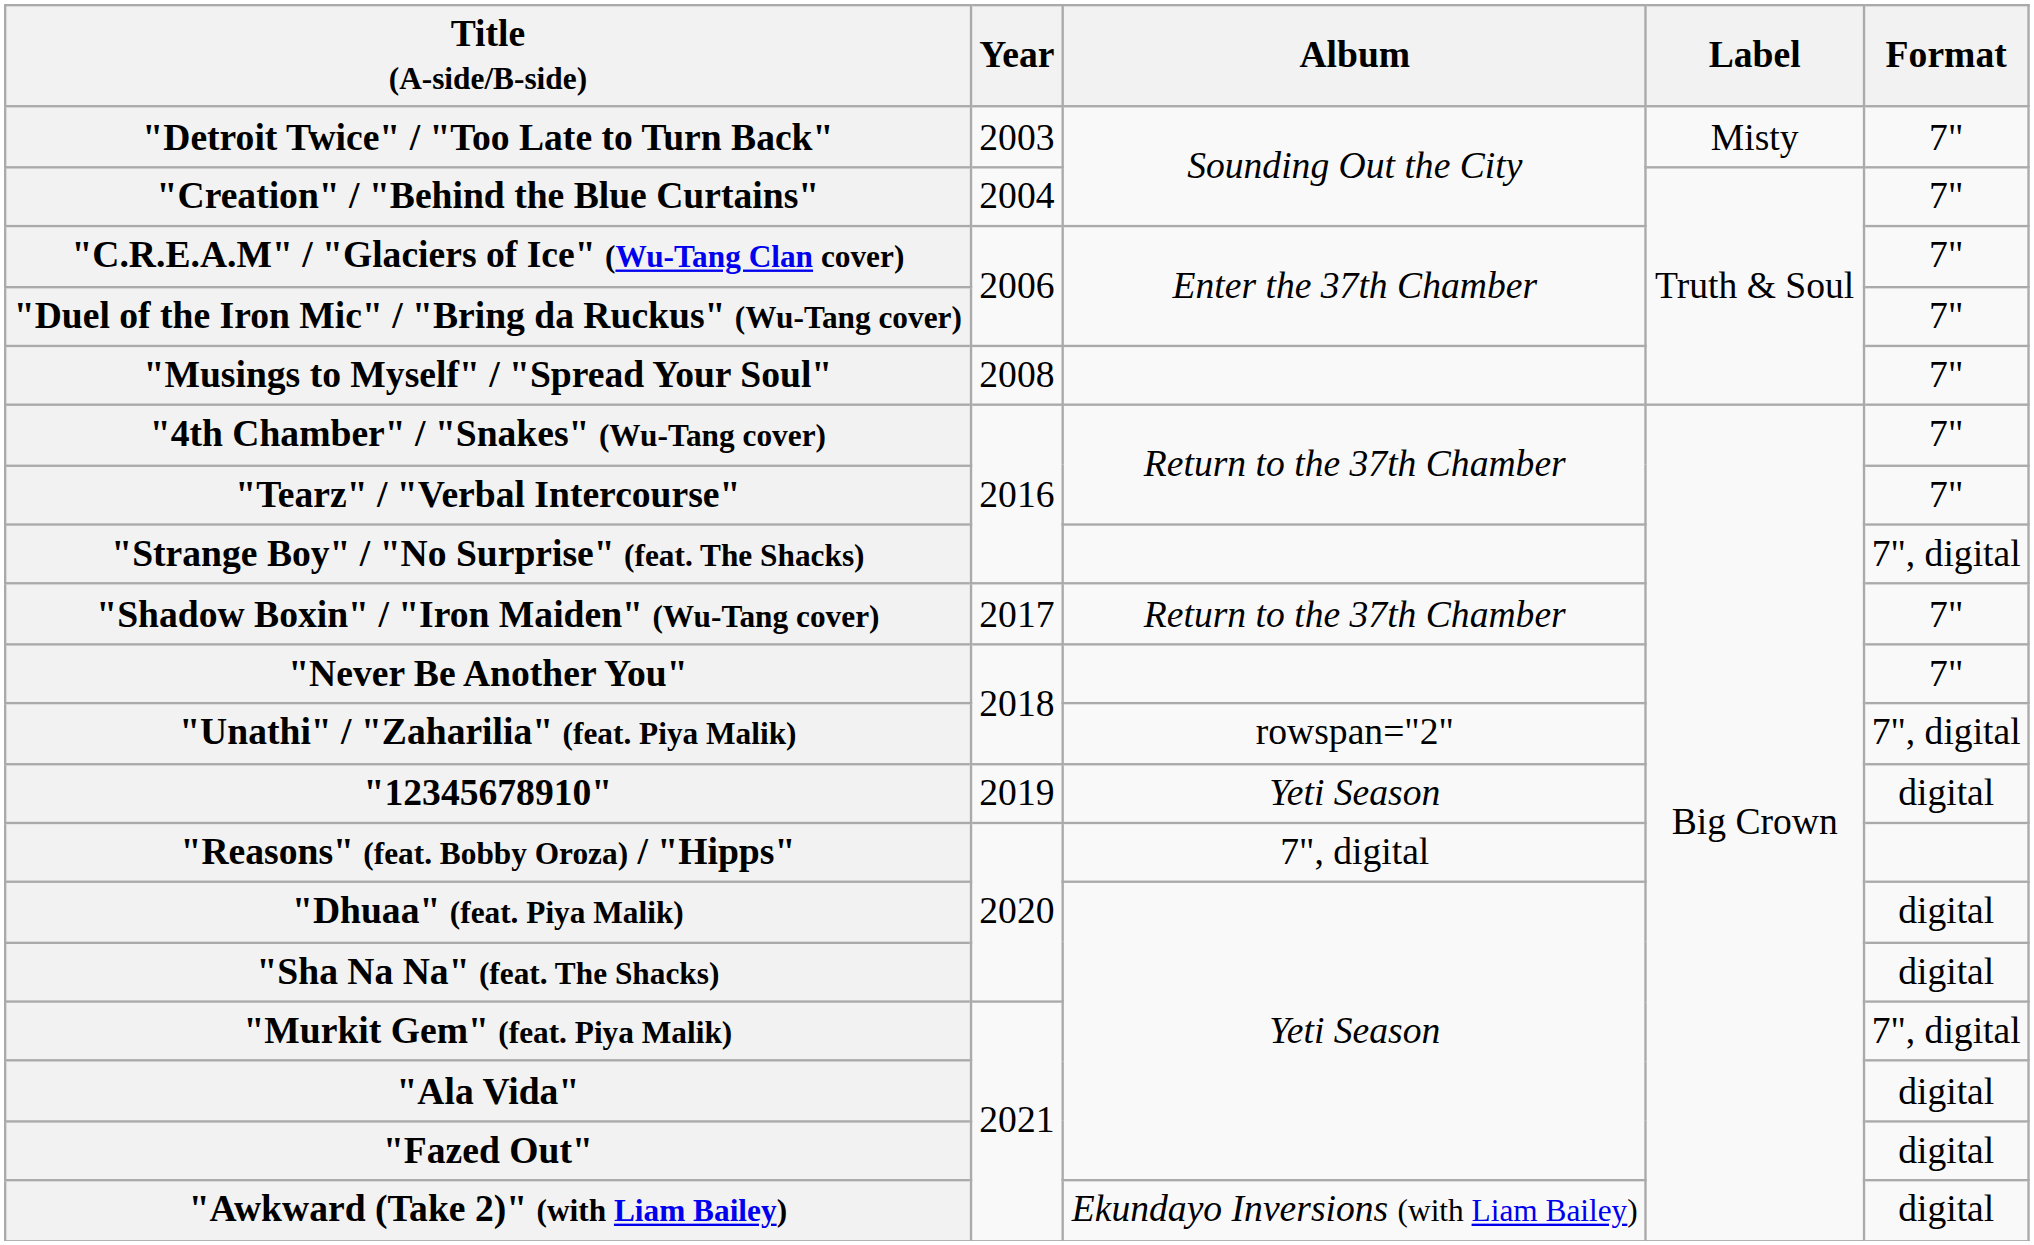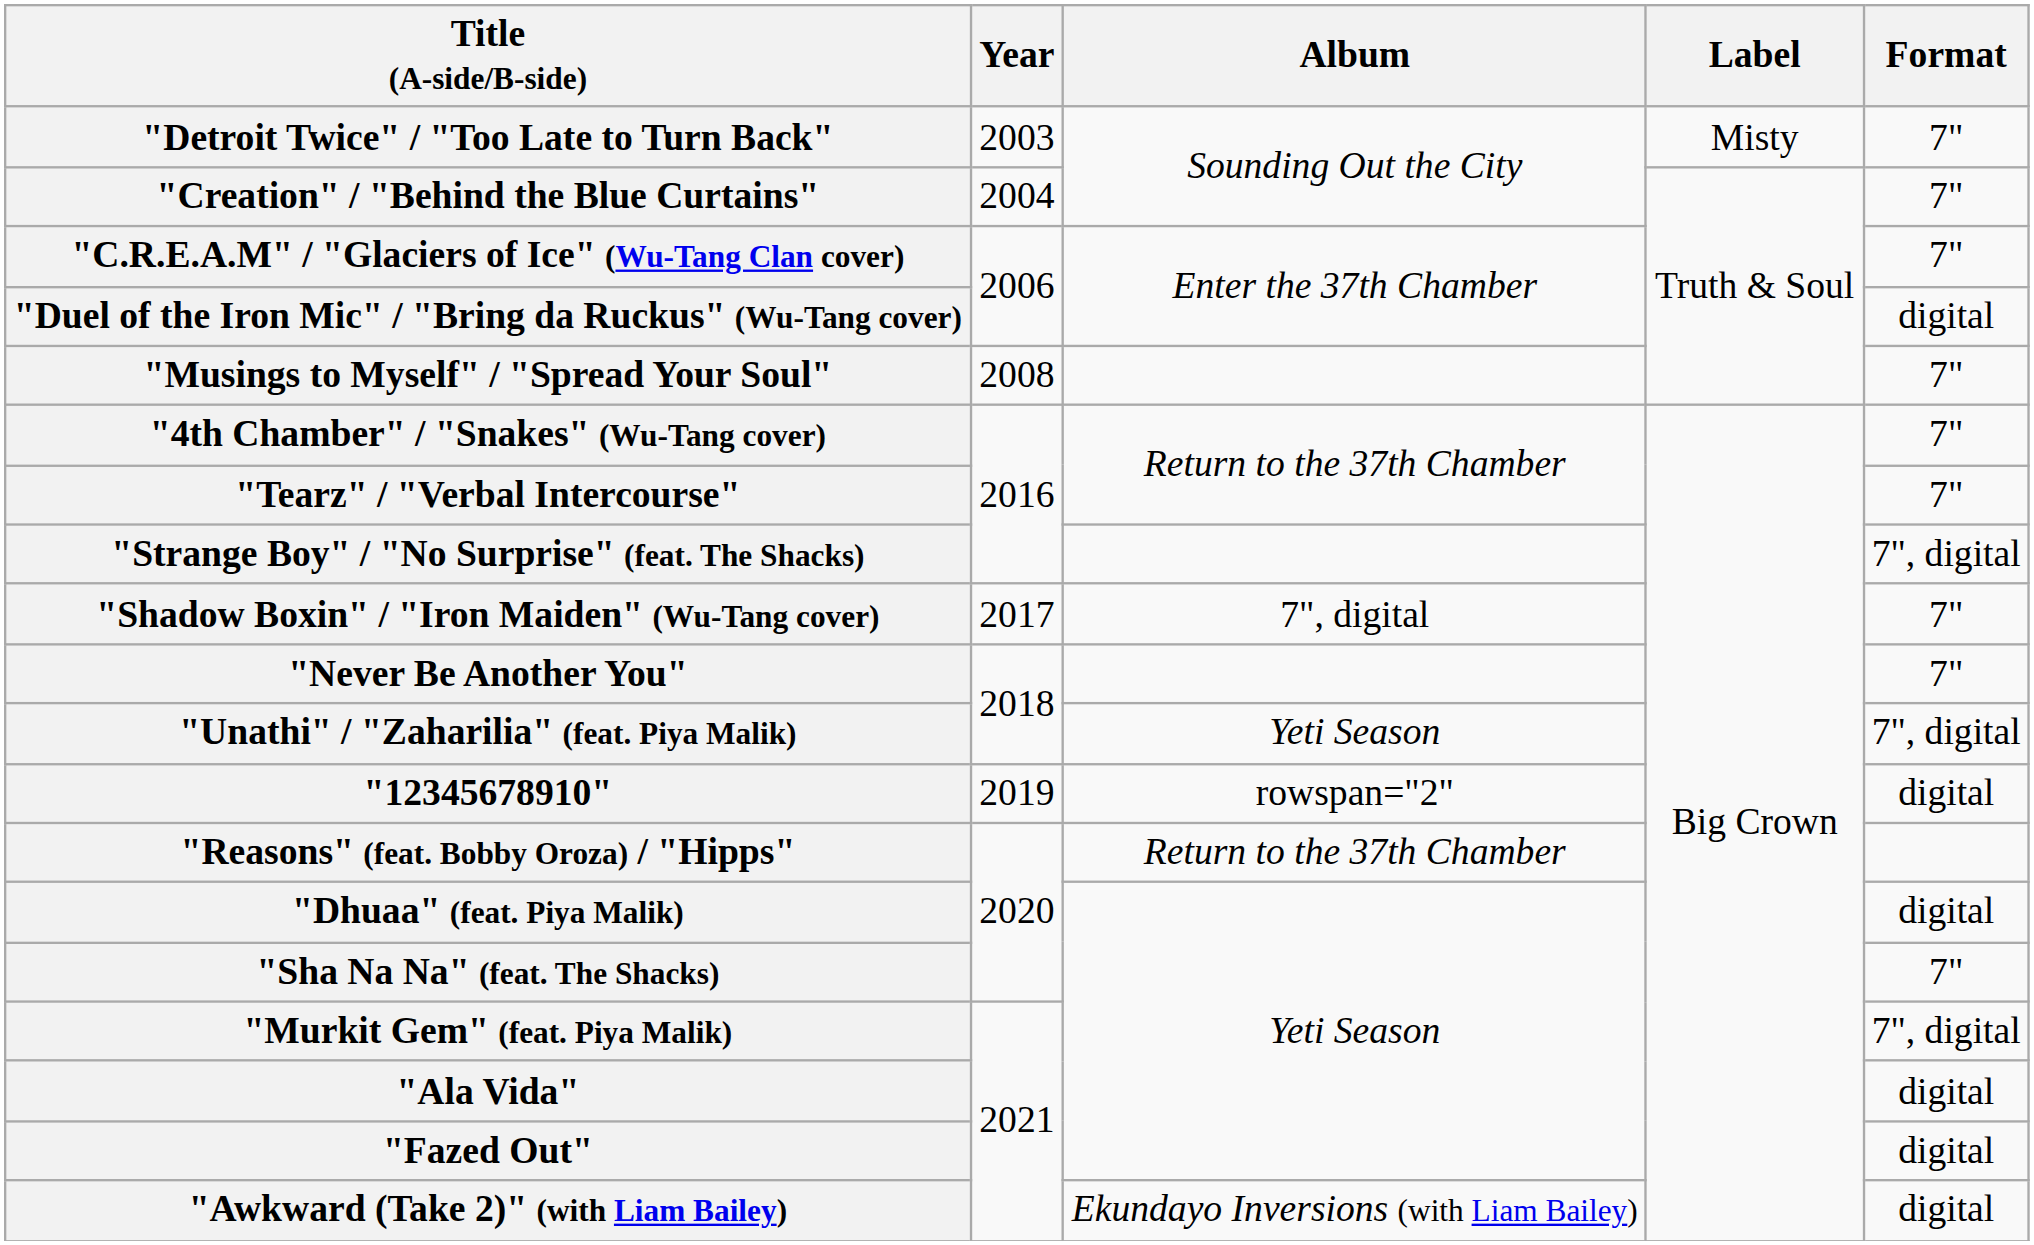(1946, 315) 7" -> (1946, 315) digital
(1355, 613) Return to the 37th Chamber -> (1355, 613) 7", digital
(1355, 732) rowspan="2" -> (1355, 732) Yeti Season
(1355, 792) Yeti Season -> (1355, 792) rowspan="2"
(1355, 851) 7", digital -> (1355, 851) Return to the 37th Chamber
(1946, 971) digital -> (1946, 971) 7"
